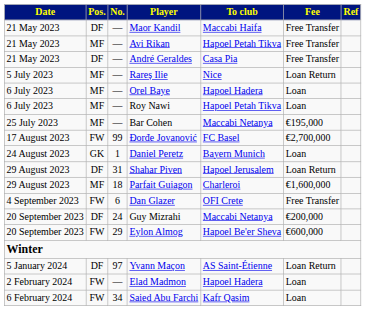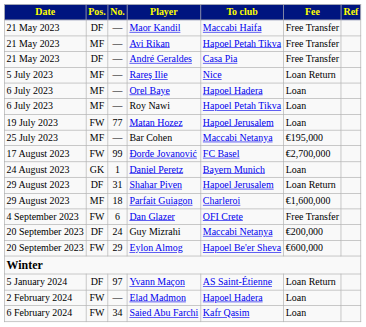+ row: (156, 122)
